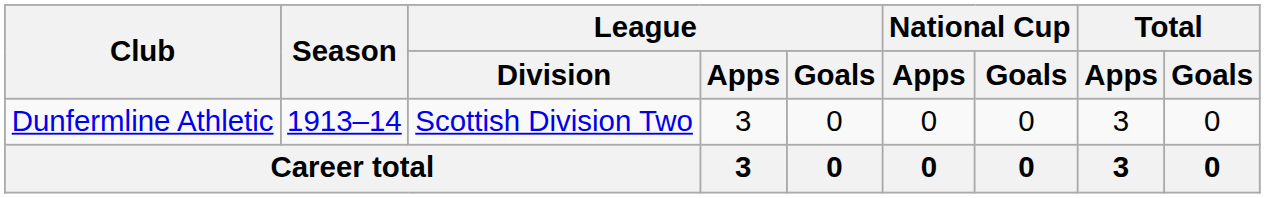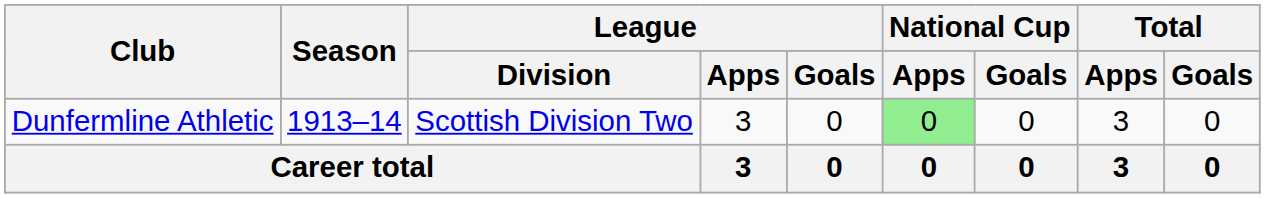(929, 121) no background -> (929, 121) lightgreen background
